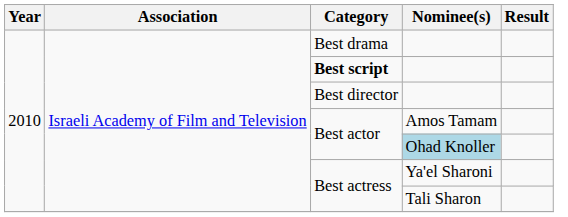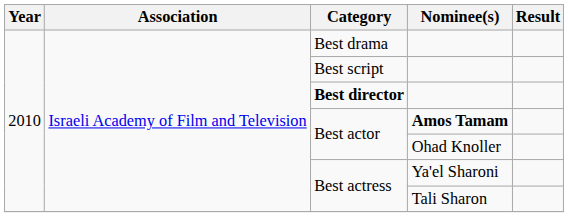(351, 69) bold -> (349, 69) normal
(356, 95) normal -> (359, 95) bold
(451, 120) normal -> (460, 120) bold
(450, 146) lightblue background -> (456, 146) no background
